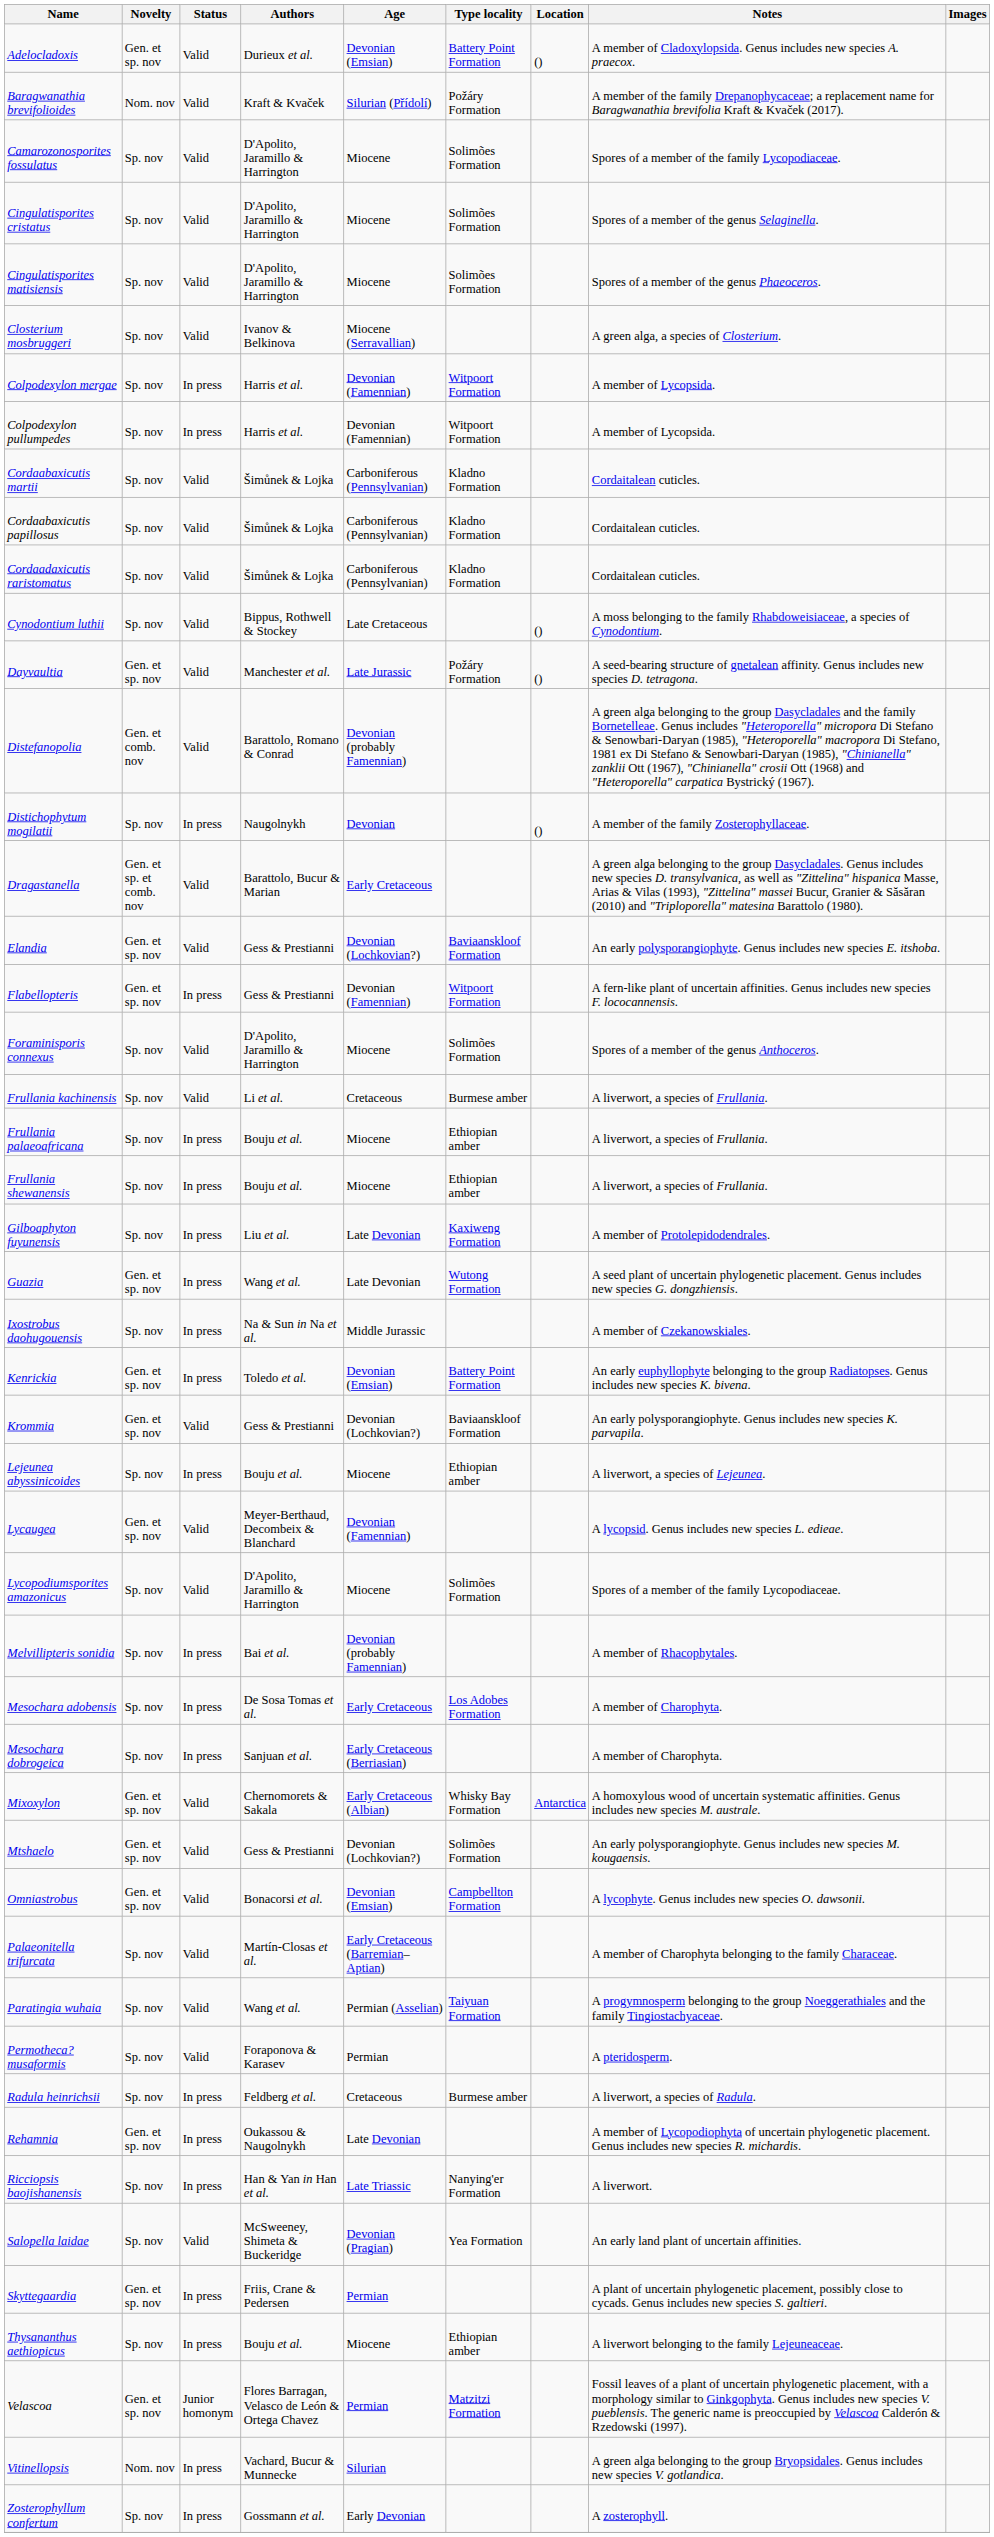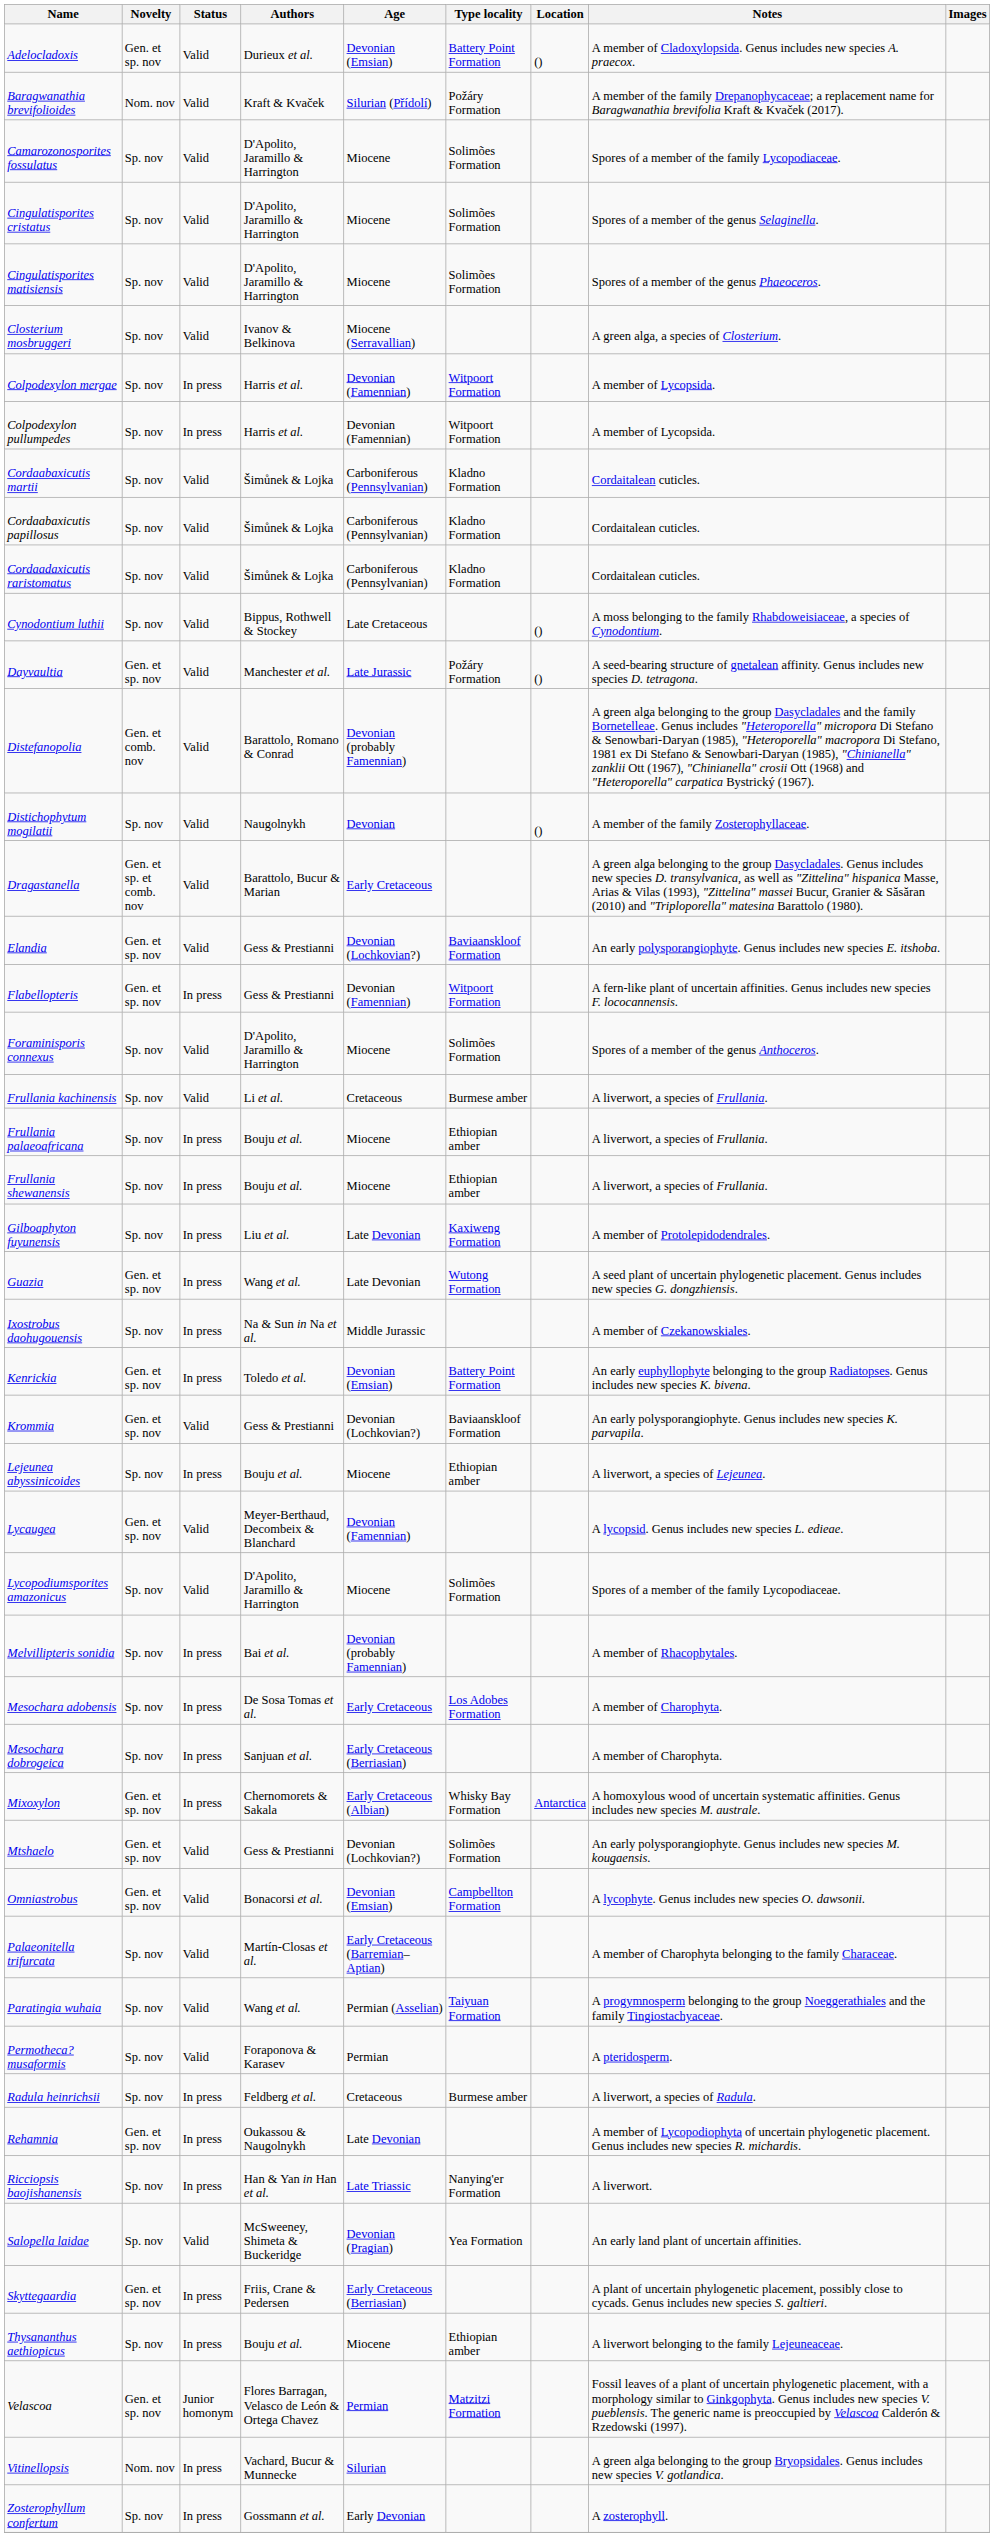(202, 823) In press -> (196, 823) Valid
(196, 1803) Valid -> (202, 1803) In press
(367, 2296) Permian -> (389, 2296) Early Cretaceous (Berriasian)
